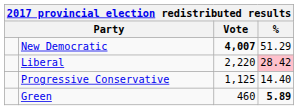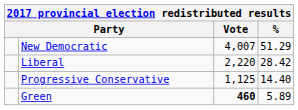(240, 46) bold -> (240, 46) normal
(276, 63) pink background -> (276, 63) no background
(246, 96) normal -> (246, 96) bold
(279, 96) bold -> (279, 96) normal
